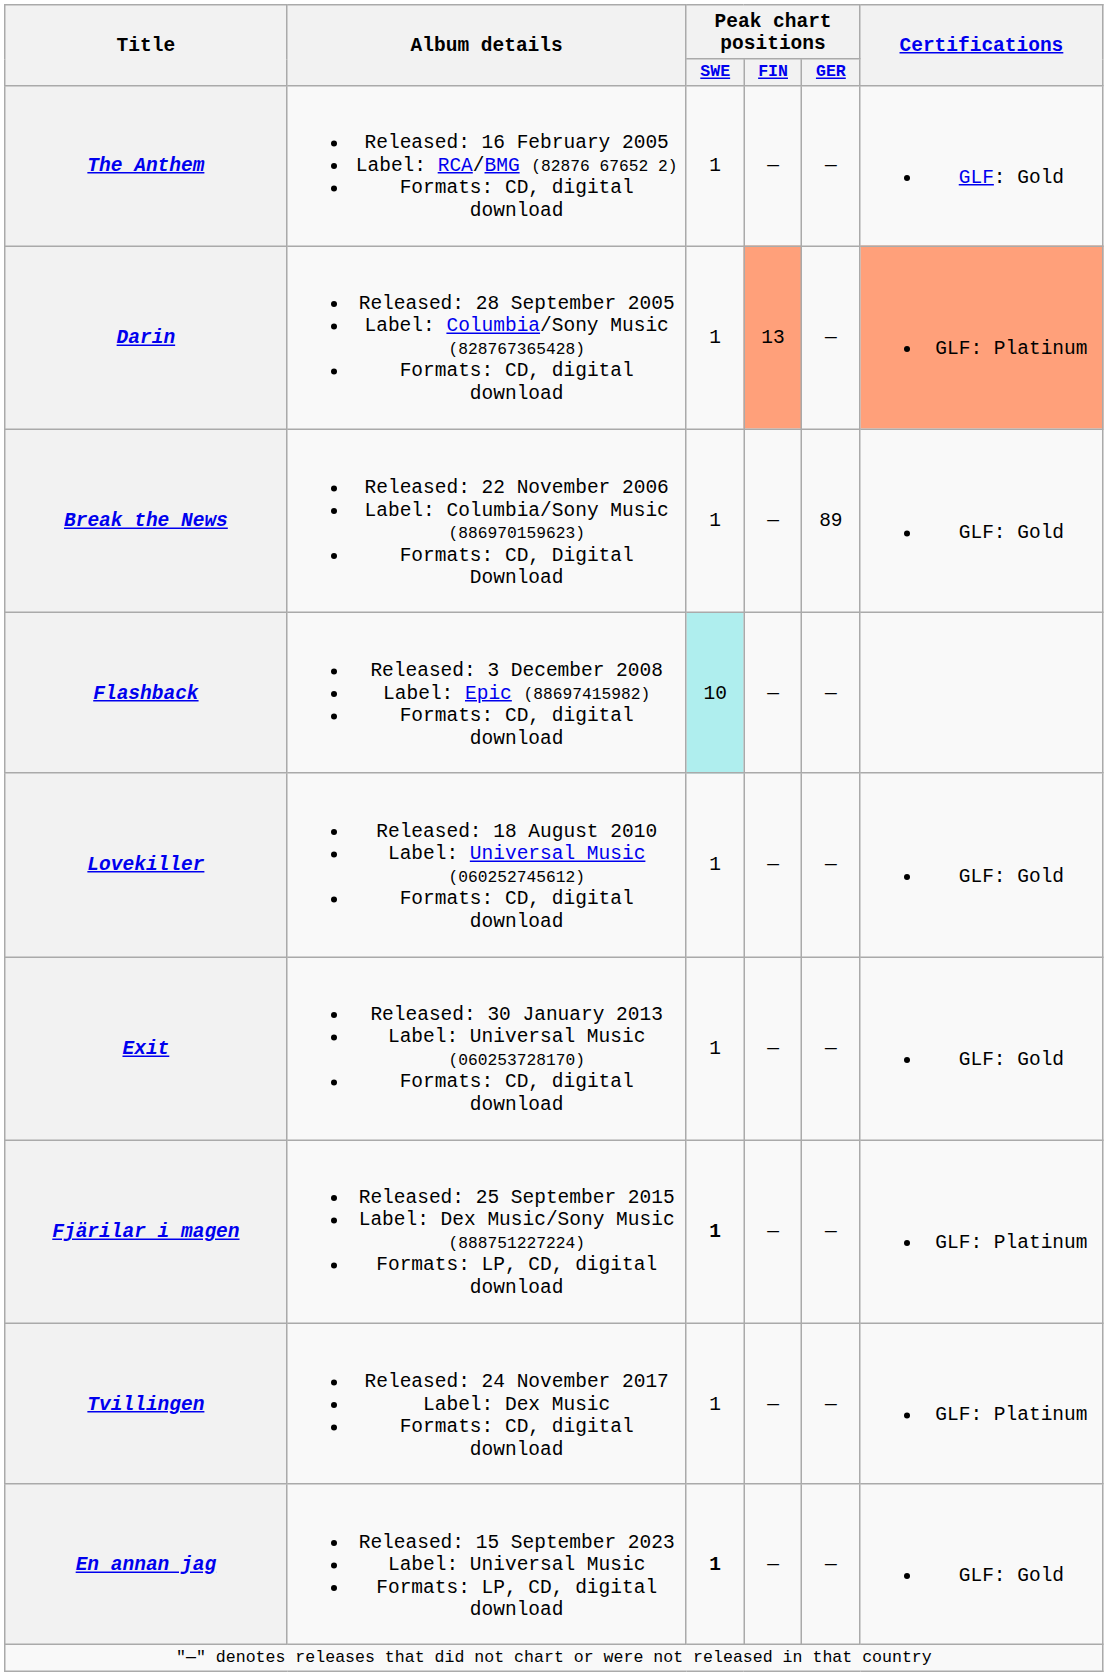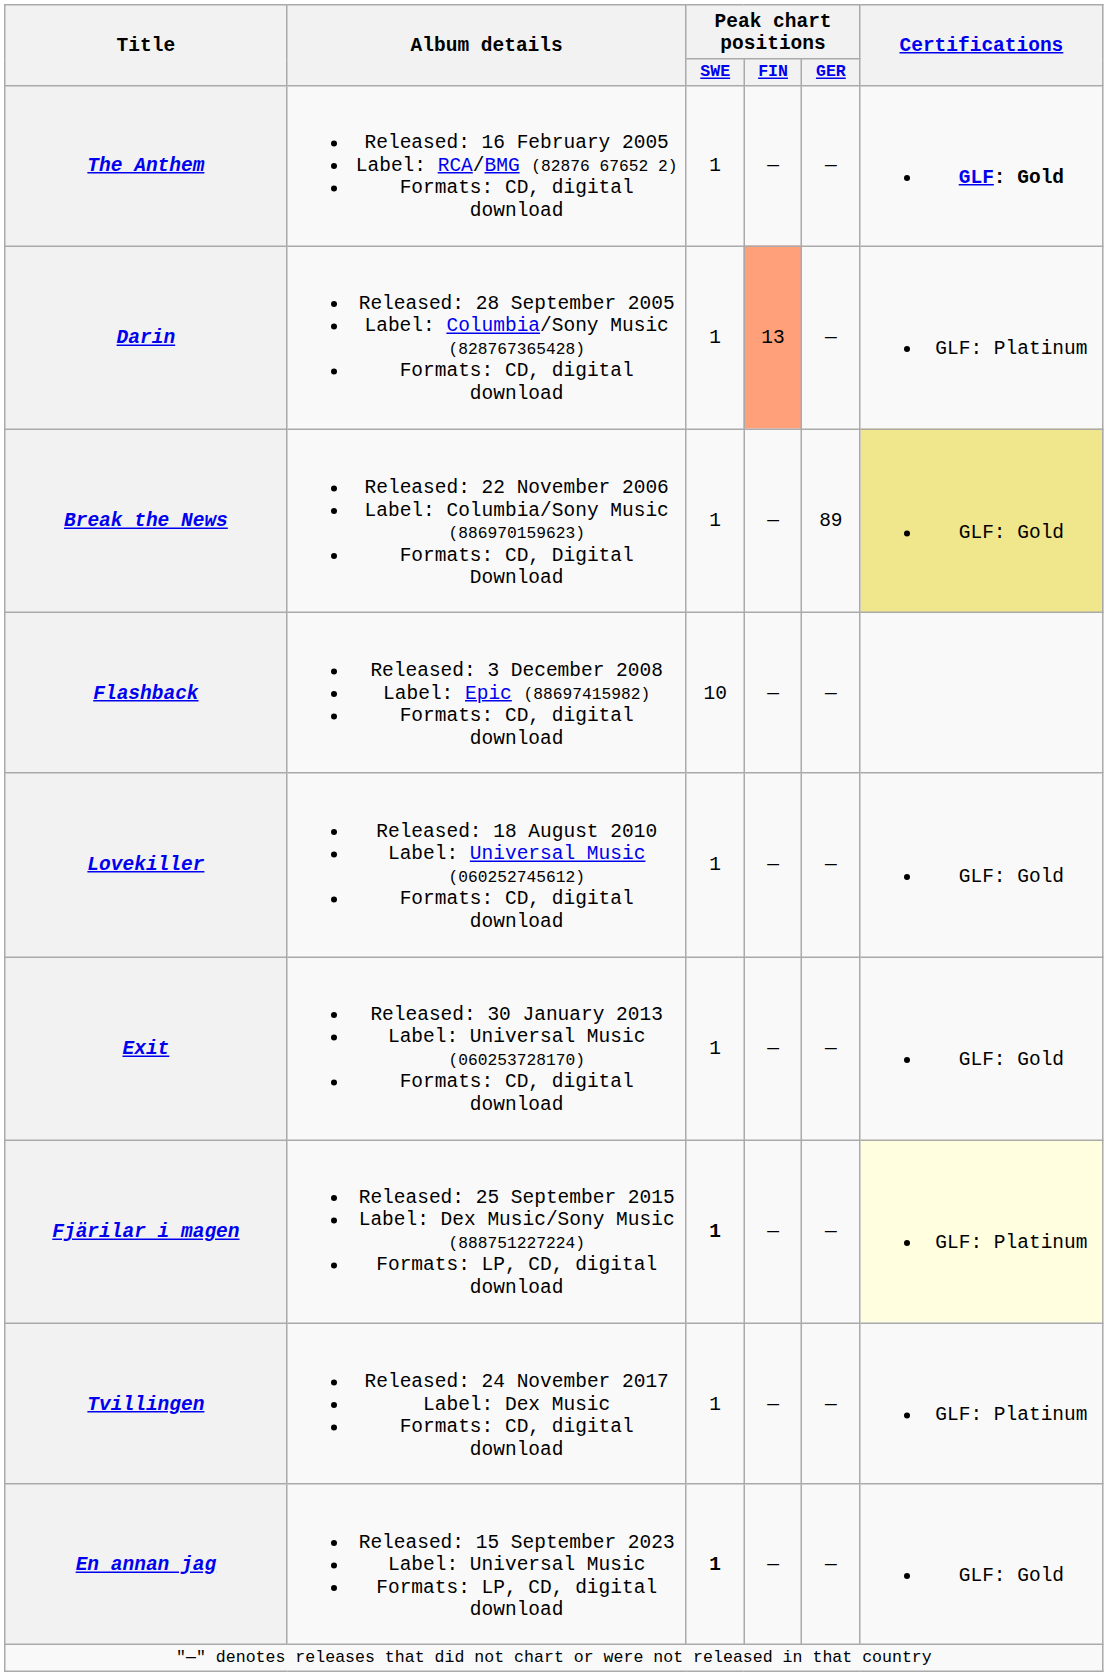(981, 177) normal -> (981, 177) bold
(981, 349) lightsalmon background -> (981, 349) no background
(981, 532) no background -> (981, 532) khaki background
(715, 693) paleturquoise background -> (715, 693) no background
(981, 1243) no background -> (981, 1243) lightyellow background
